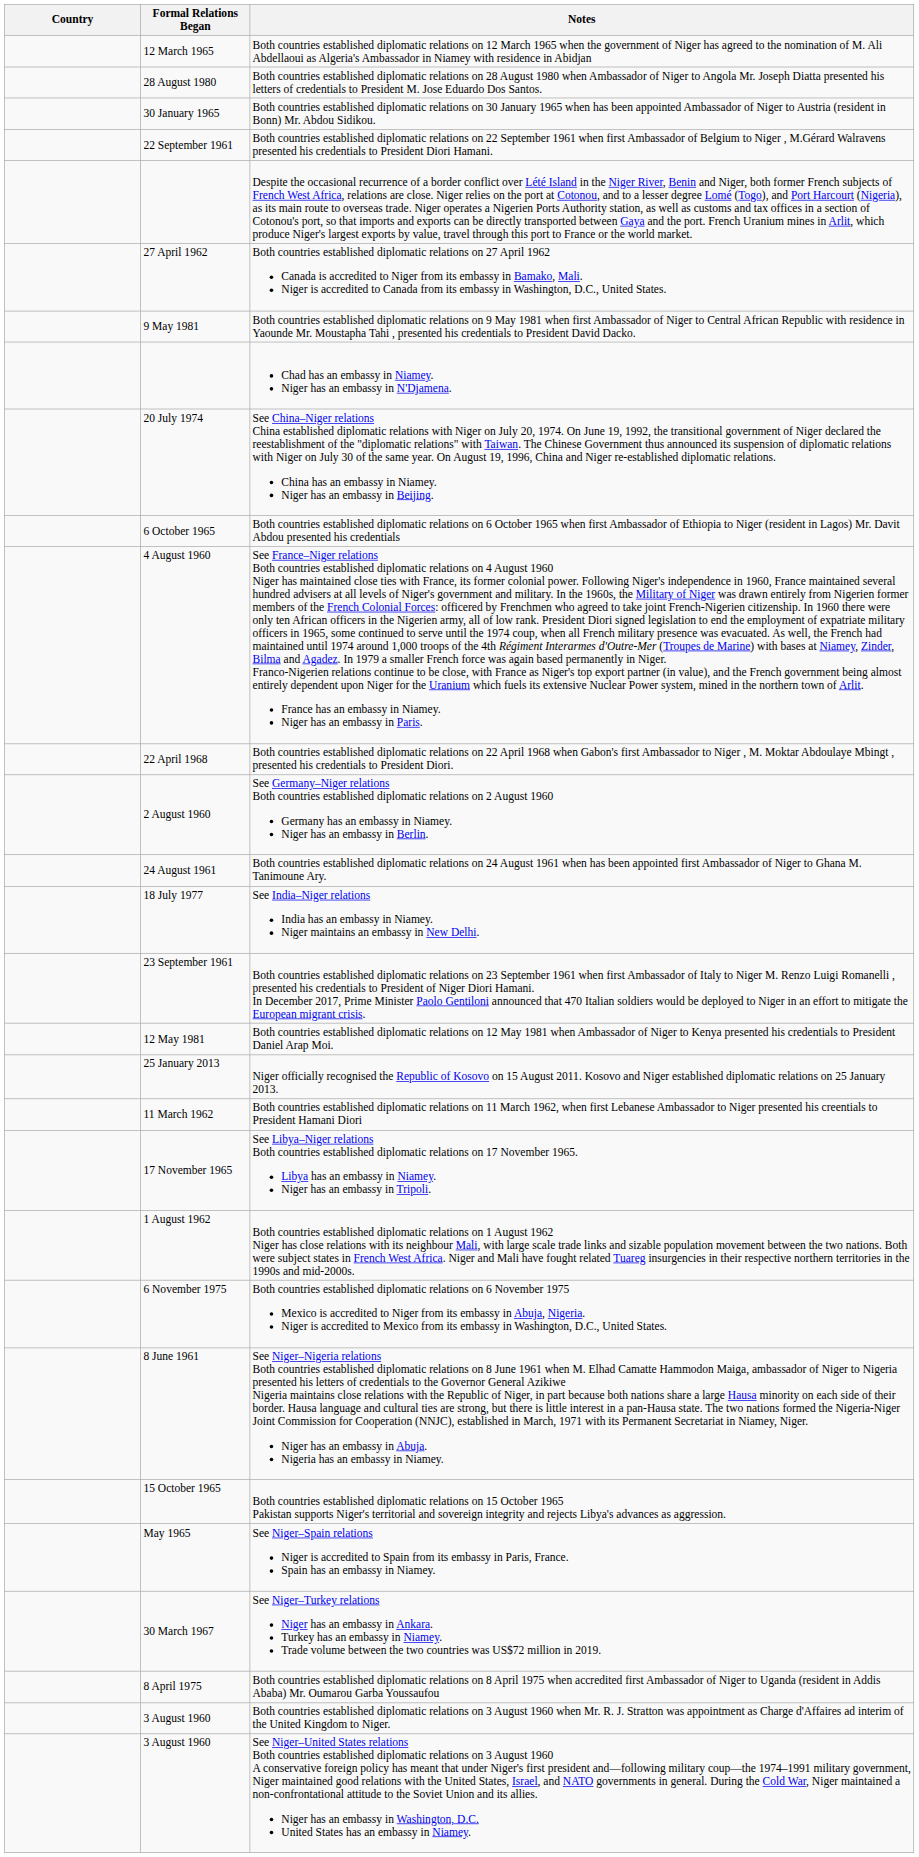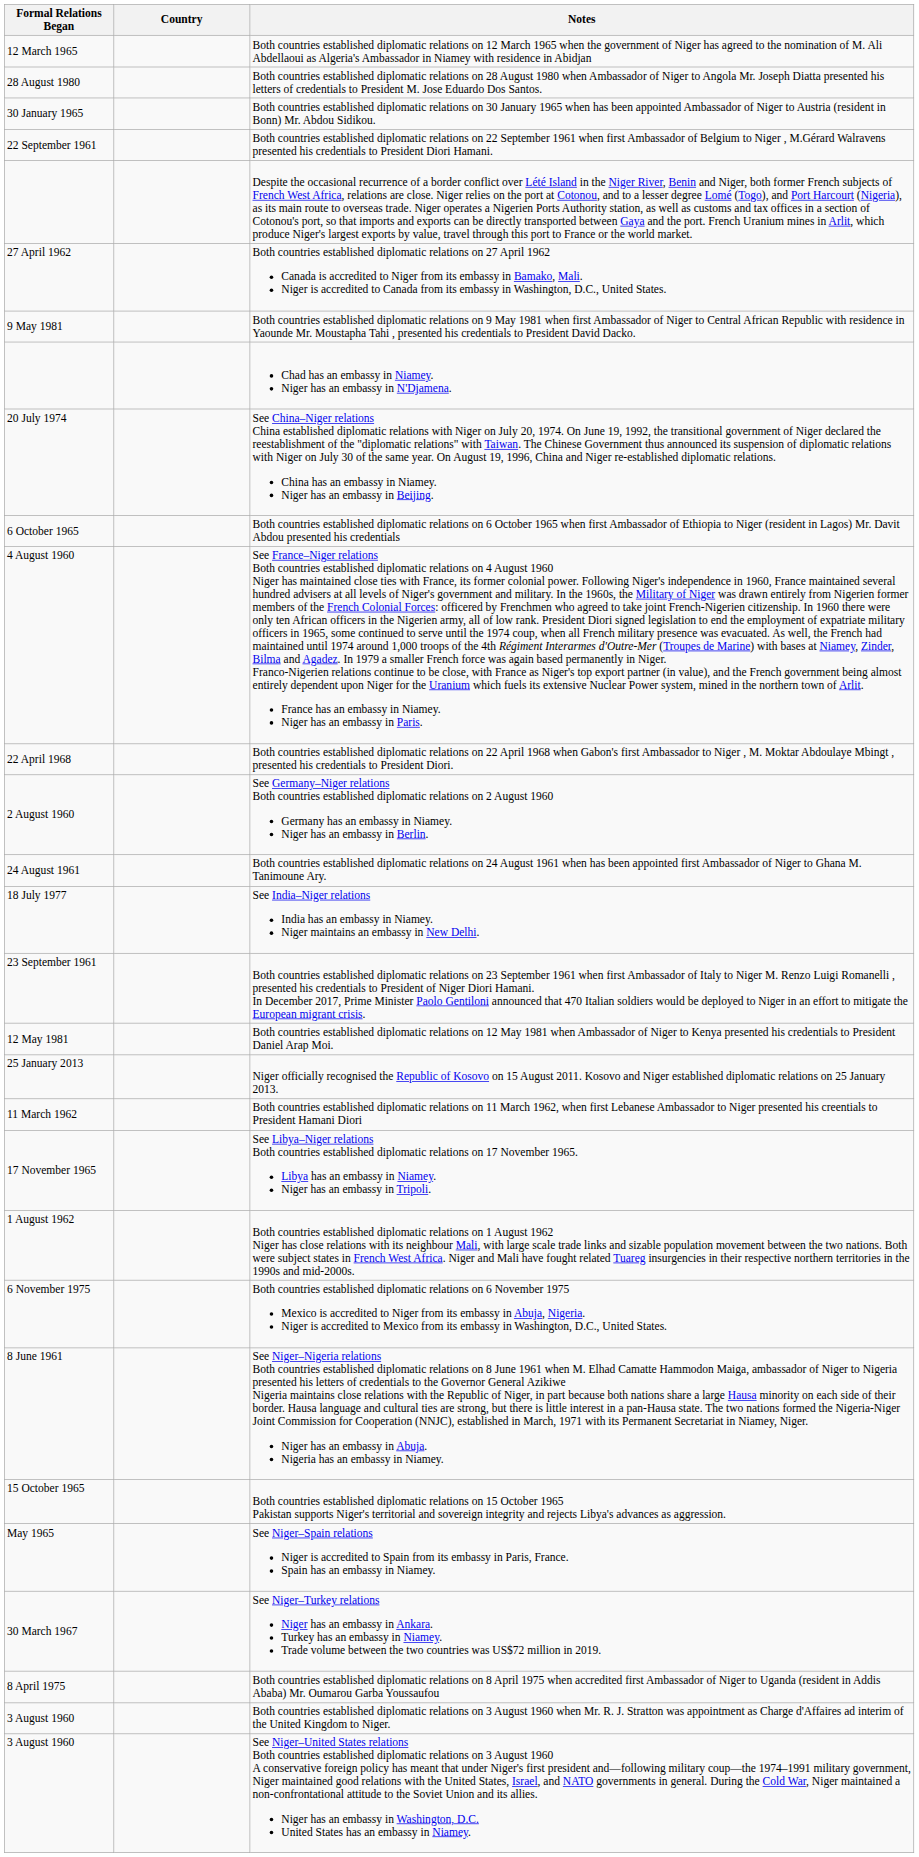columns swapped: (73, 20) <-> (195, 20)
